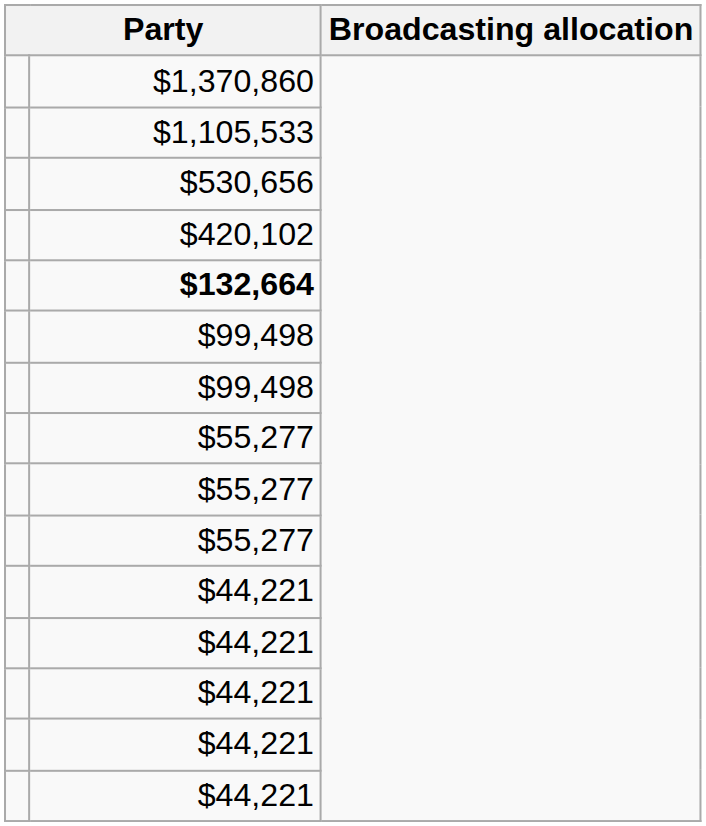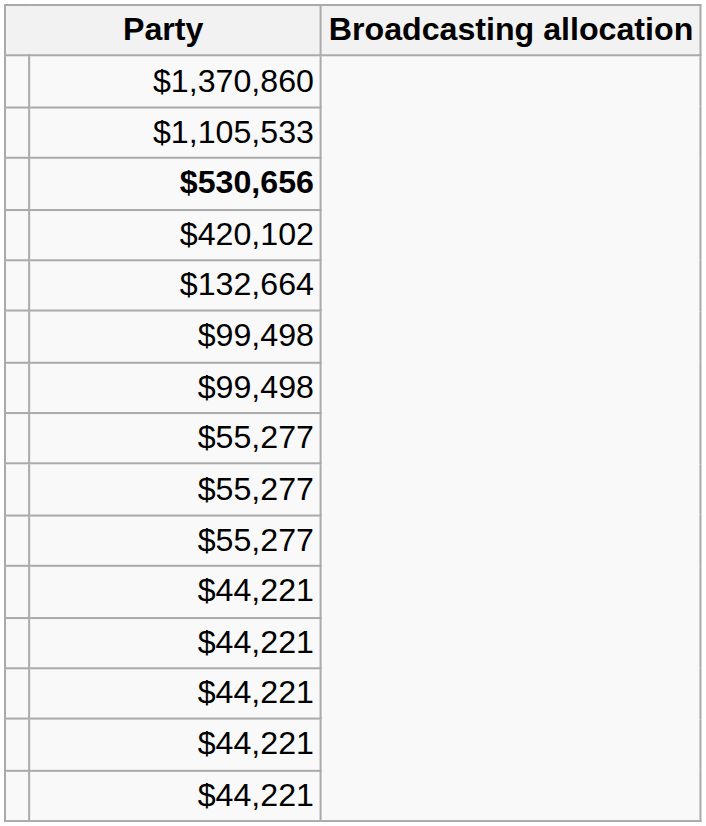(247, 183) normal -> (247, 183) bold
(247, 285) bold -> (247, 285) normal
